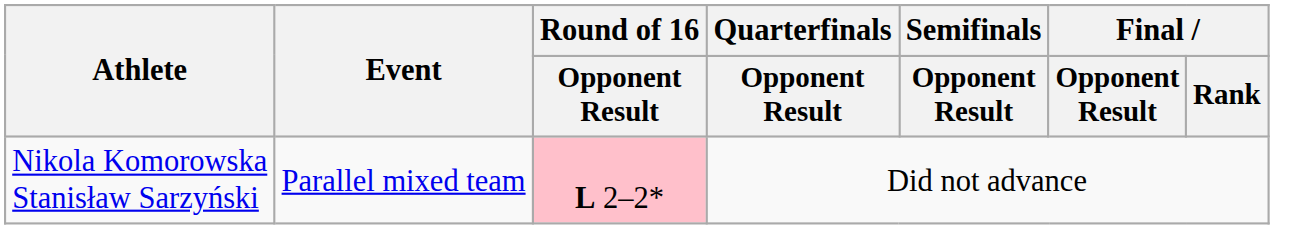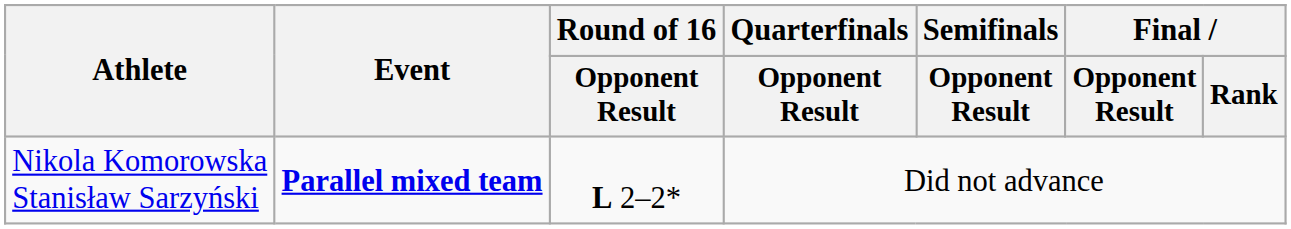(404, 179) normal -> (412, 179) bold
(620, 198) pink background -> (637, 198) no background
